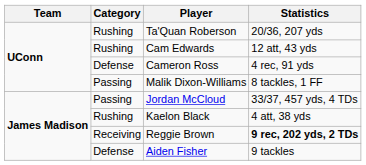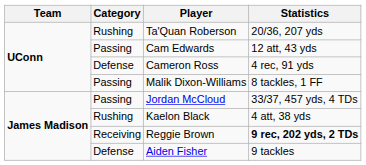(113, 48) Rushing -> (113, 48) Passing
